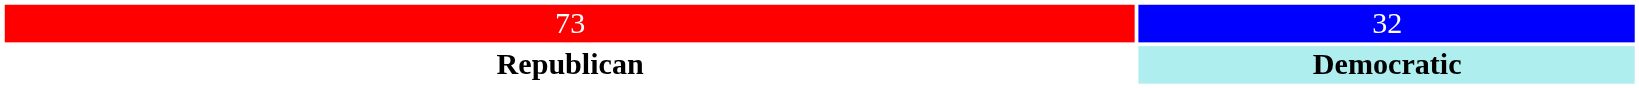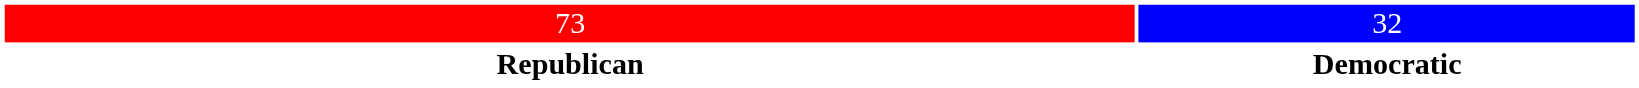(1387, 64) paleturquoise background -> (1387, 64) no background
